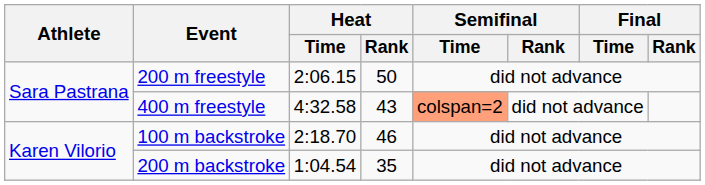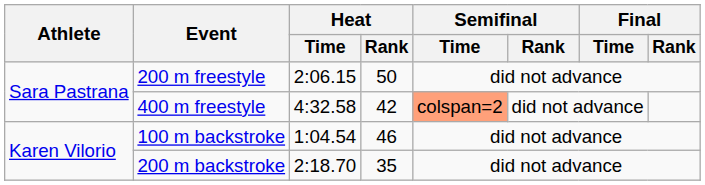(387, 107) 43 -> (387, 107) 42
(325, 136) 2:18.70 -> (325, 136) 1:04.54
(325, 166) 1:04.54 -> (325, 166) 2:18.70
